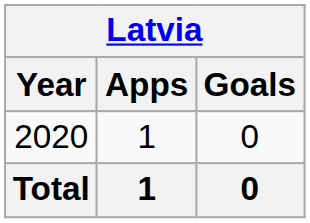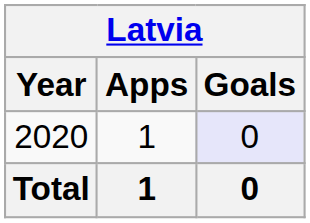(250, 136) no background -> (250, 136) lavender background
